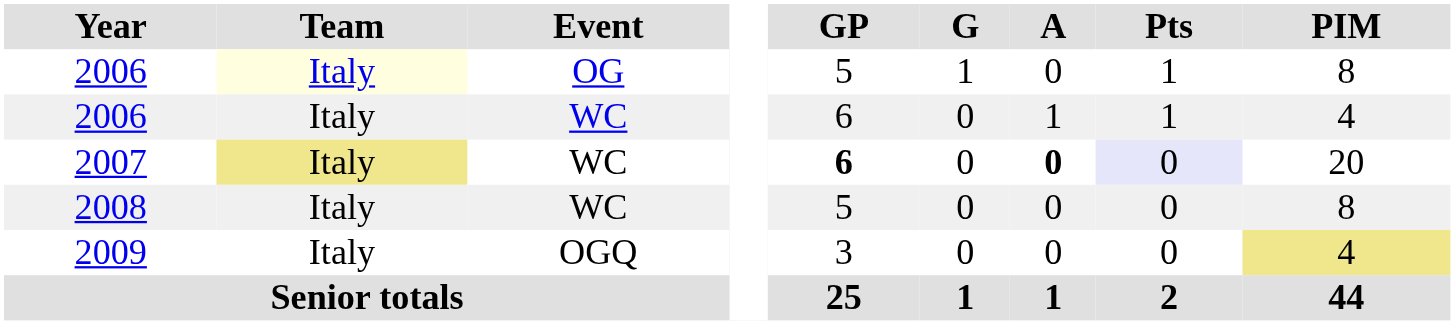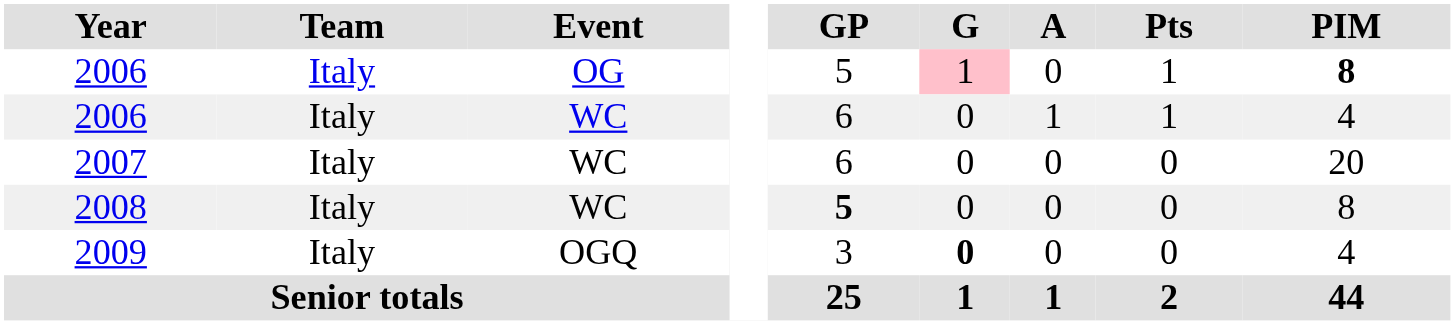(342, 71) lightyellow background -> (342, 71) no background
(965, 71) no background -> (965, 71) pink background
(1346, 71) normal -> (1346, 71) bold
(342, 161) khaki background -> (342, 161) no background
(844, 161) bold -> (844, 161) normal
(1053, 161) bold -> (1053, 161) normal
(1169, 161) lavender background -> (1169, 161) no background
(844, 206) normal -> (844, 206) bold
(965, 251) normal -> (965, 251) bold
(1346, 251) khaki background -> (1346, 251) no background
